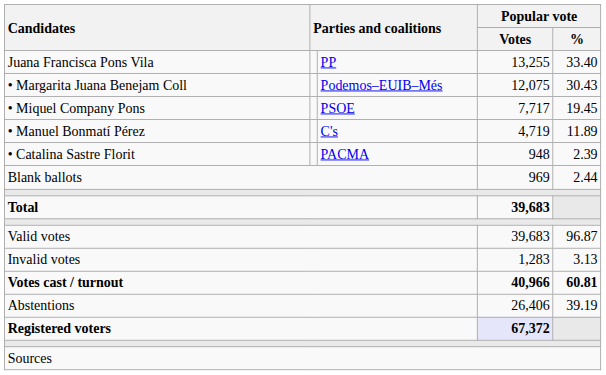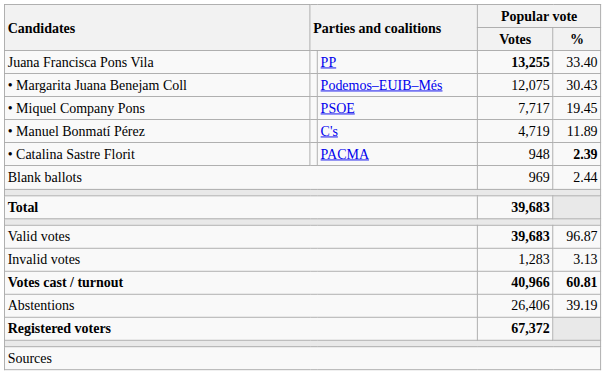(530, 62) normal -> (530, 62) bold
(585, 154) normal -> (585, 154) bold
(530, 236) normal -> (530, 236) bold
(530, 328) lavender background -> (530, 328) no background
